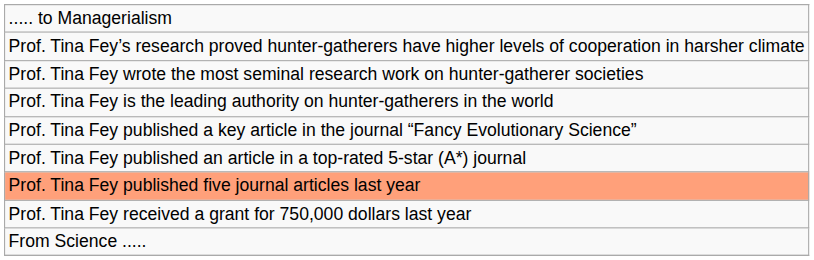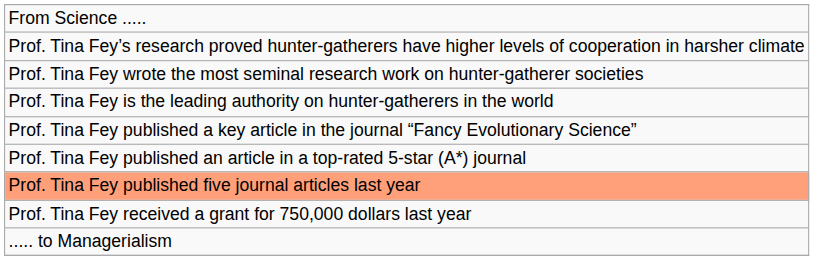(90, 18) ..... to Managerialism -> (78, 18) From Science .....
(78, 241) From Science ..... -> (90, 241) ..... to Managerialism
